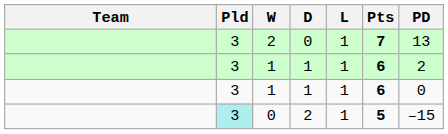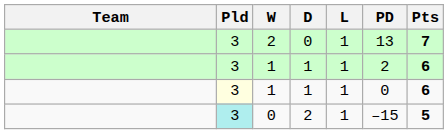columns swapped: (421, 17) <-> (381, 17)
(235, 91) no background -> (235, 91) lightyellow background
